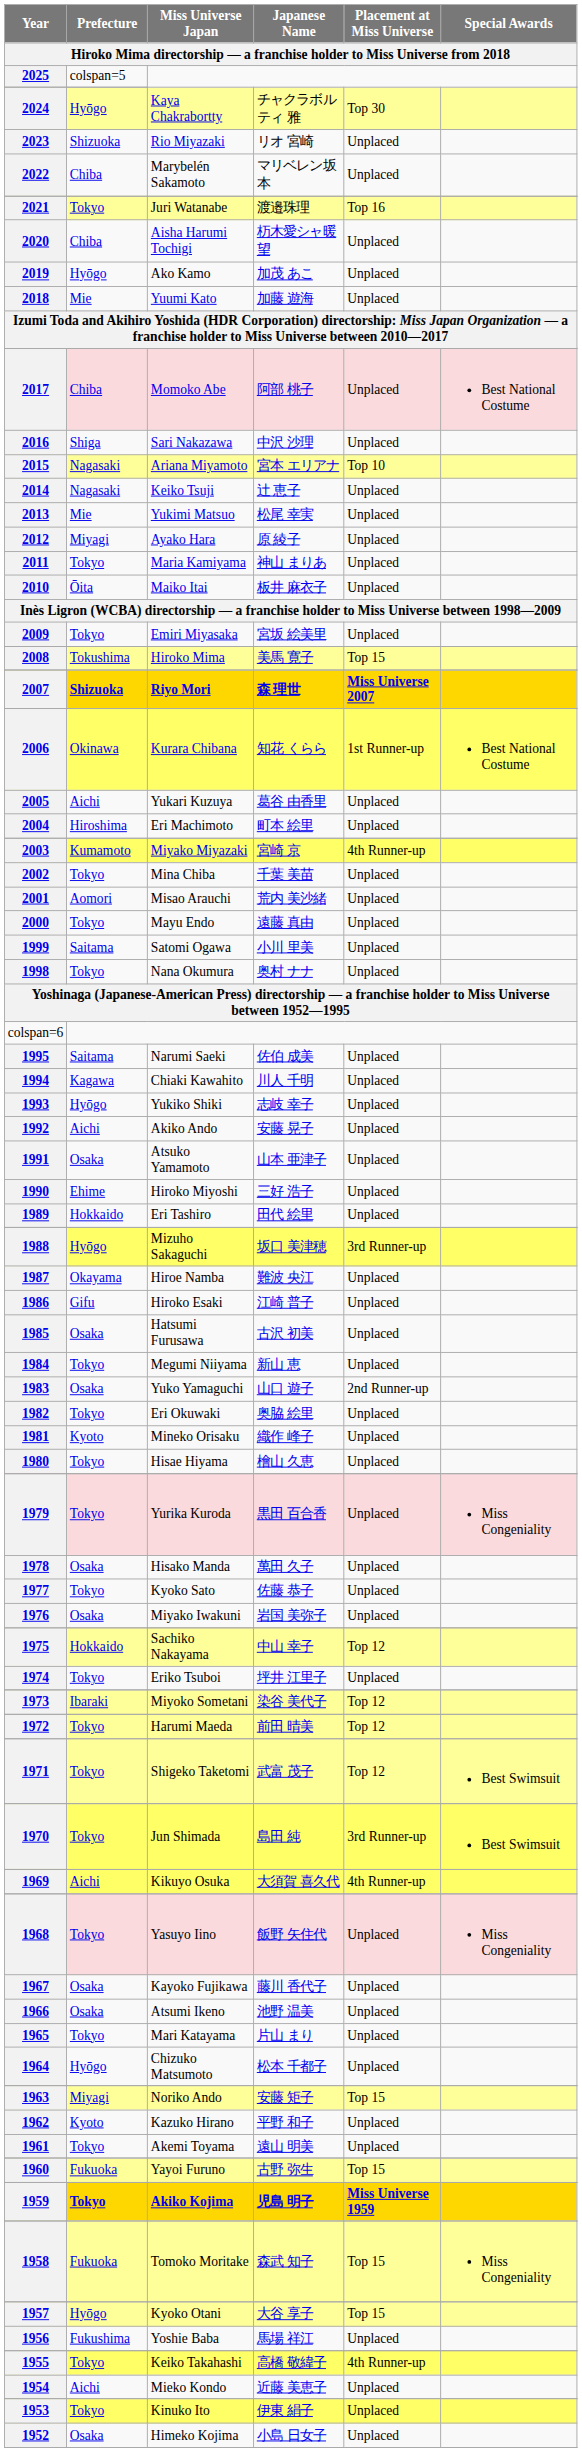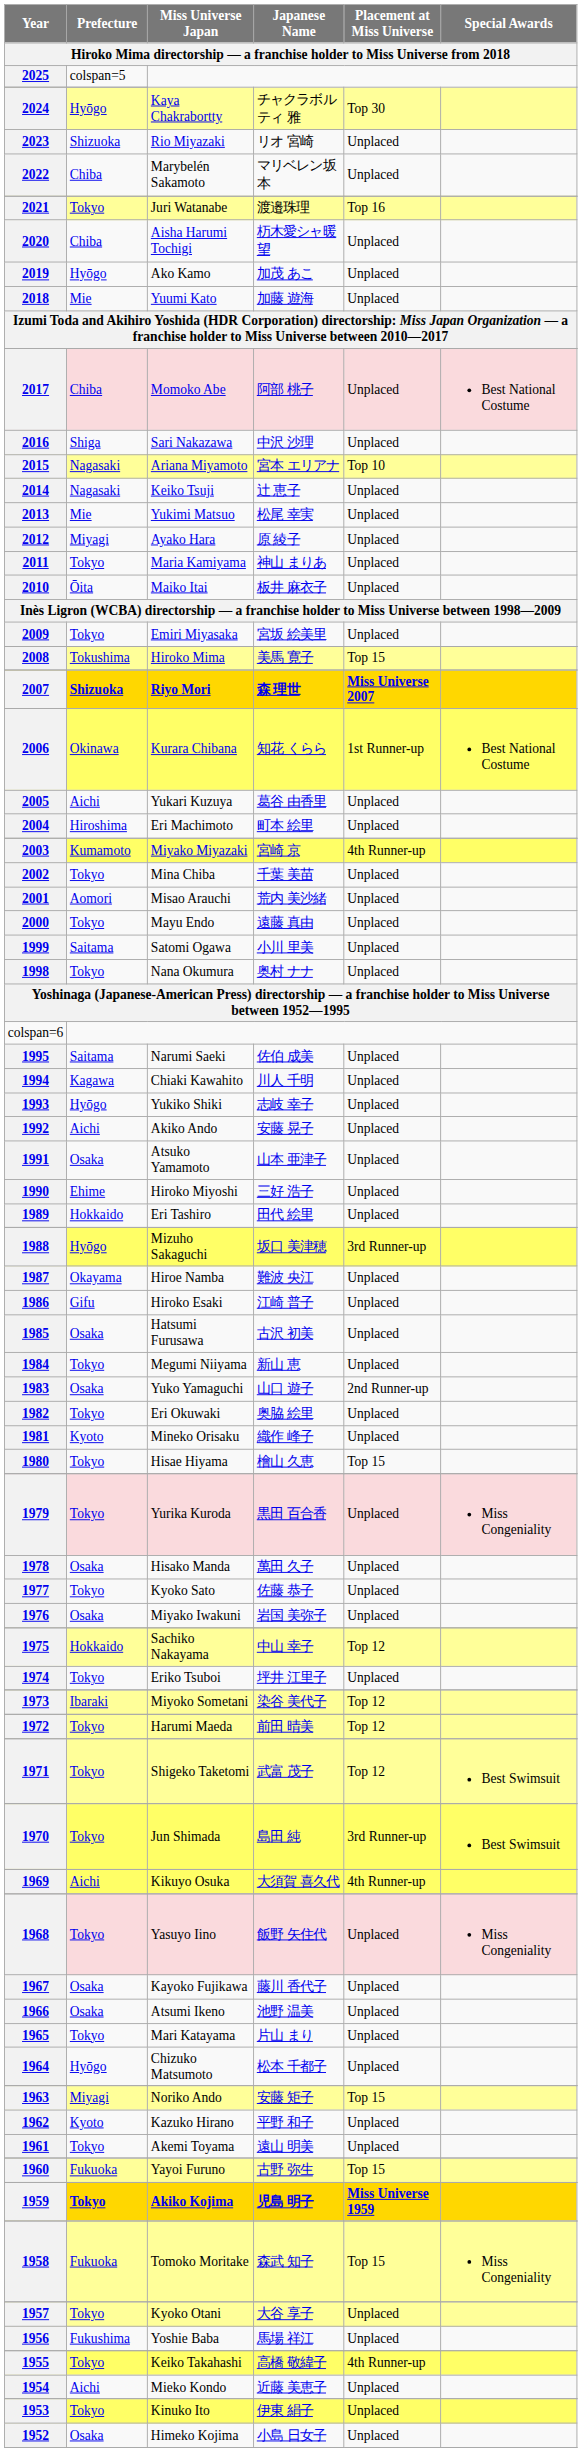(373, 1462) Unplaced -> (366, 1462) Top 15
(88, 2314) Hyōgo -> (87, 2314) Tokyo
(366, 2314) Top 15 -> (373, 2314) Unplaced
